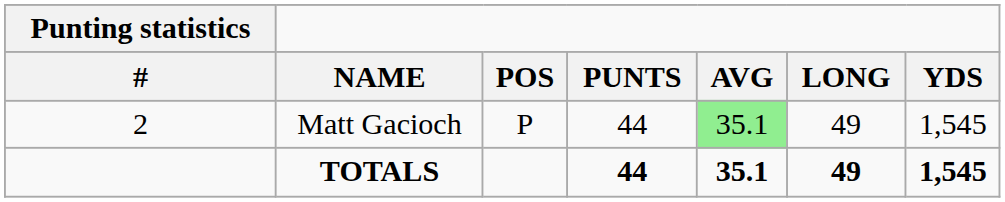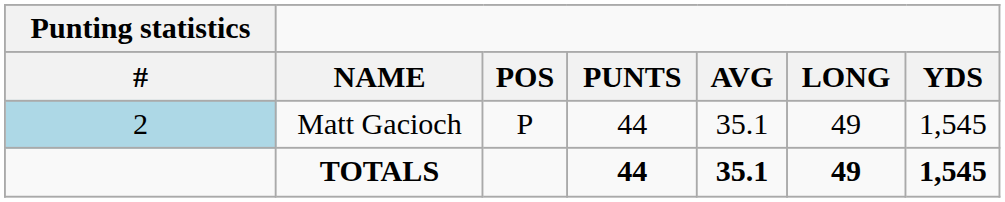(140, 123) no background -> (140, 123) lightblue background
(742, 123) lightgreen background -> (742, 123) no background
